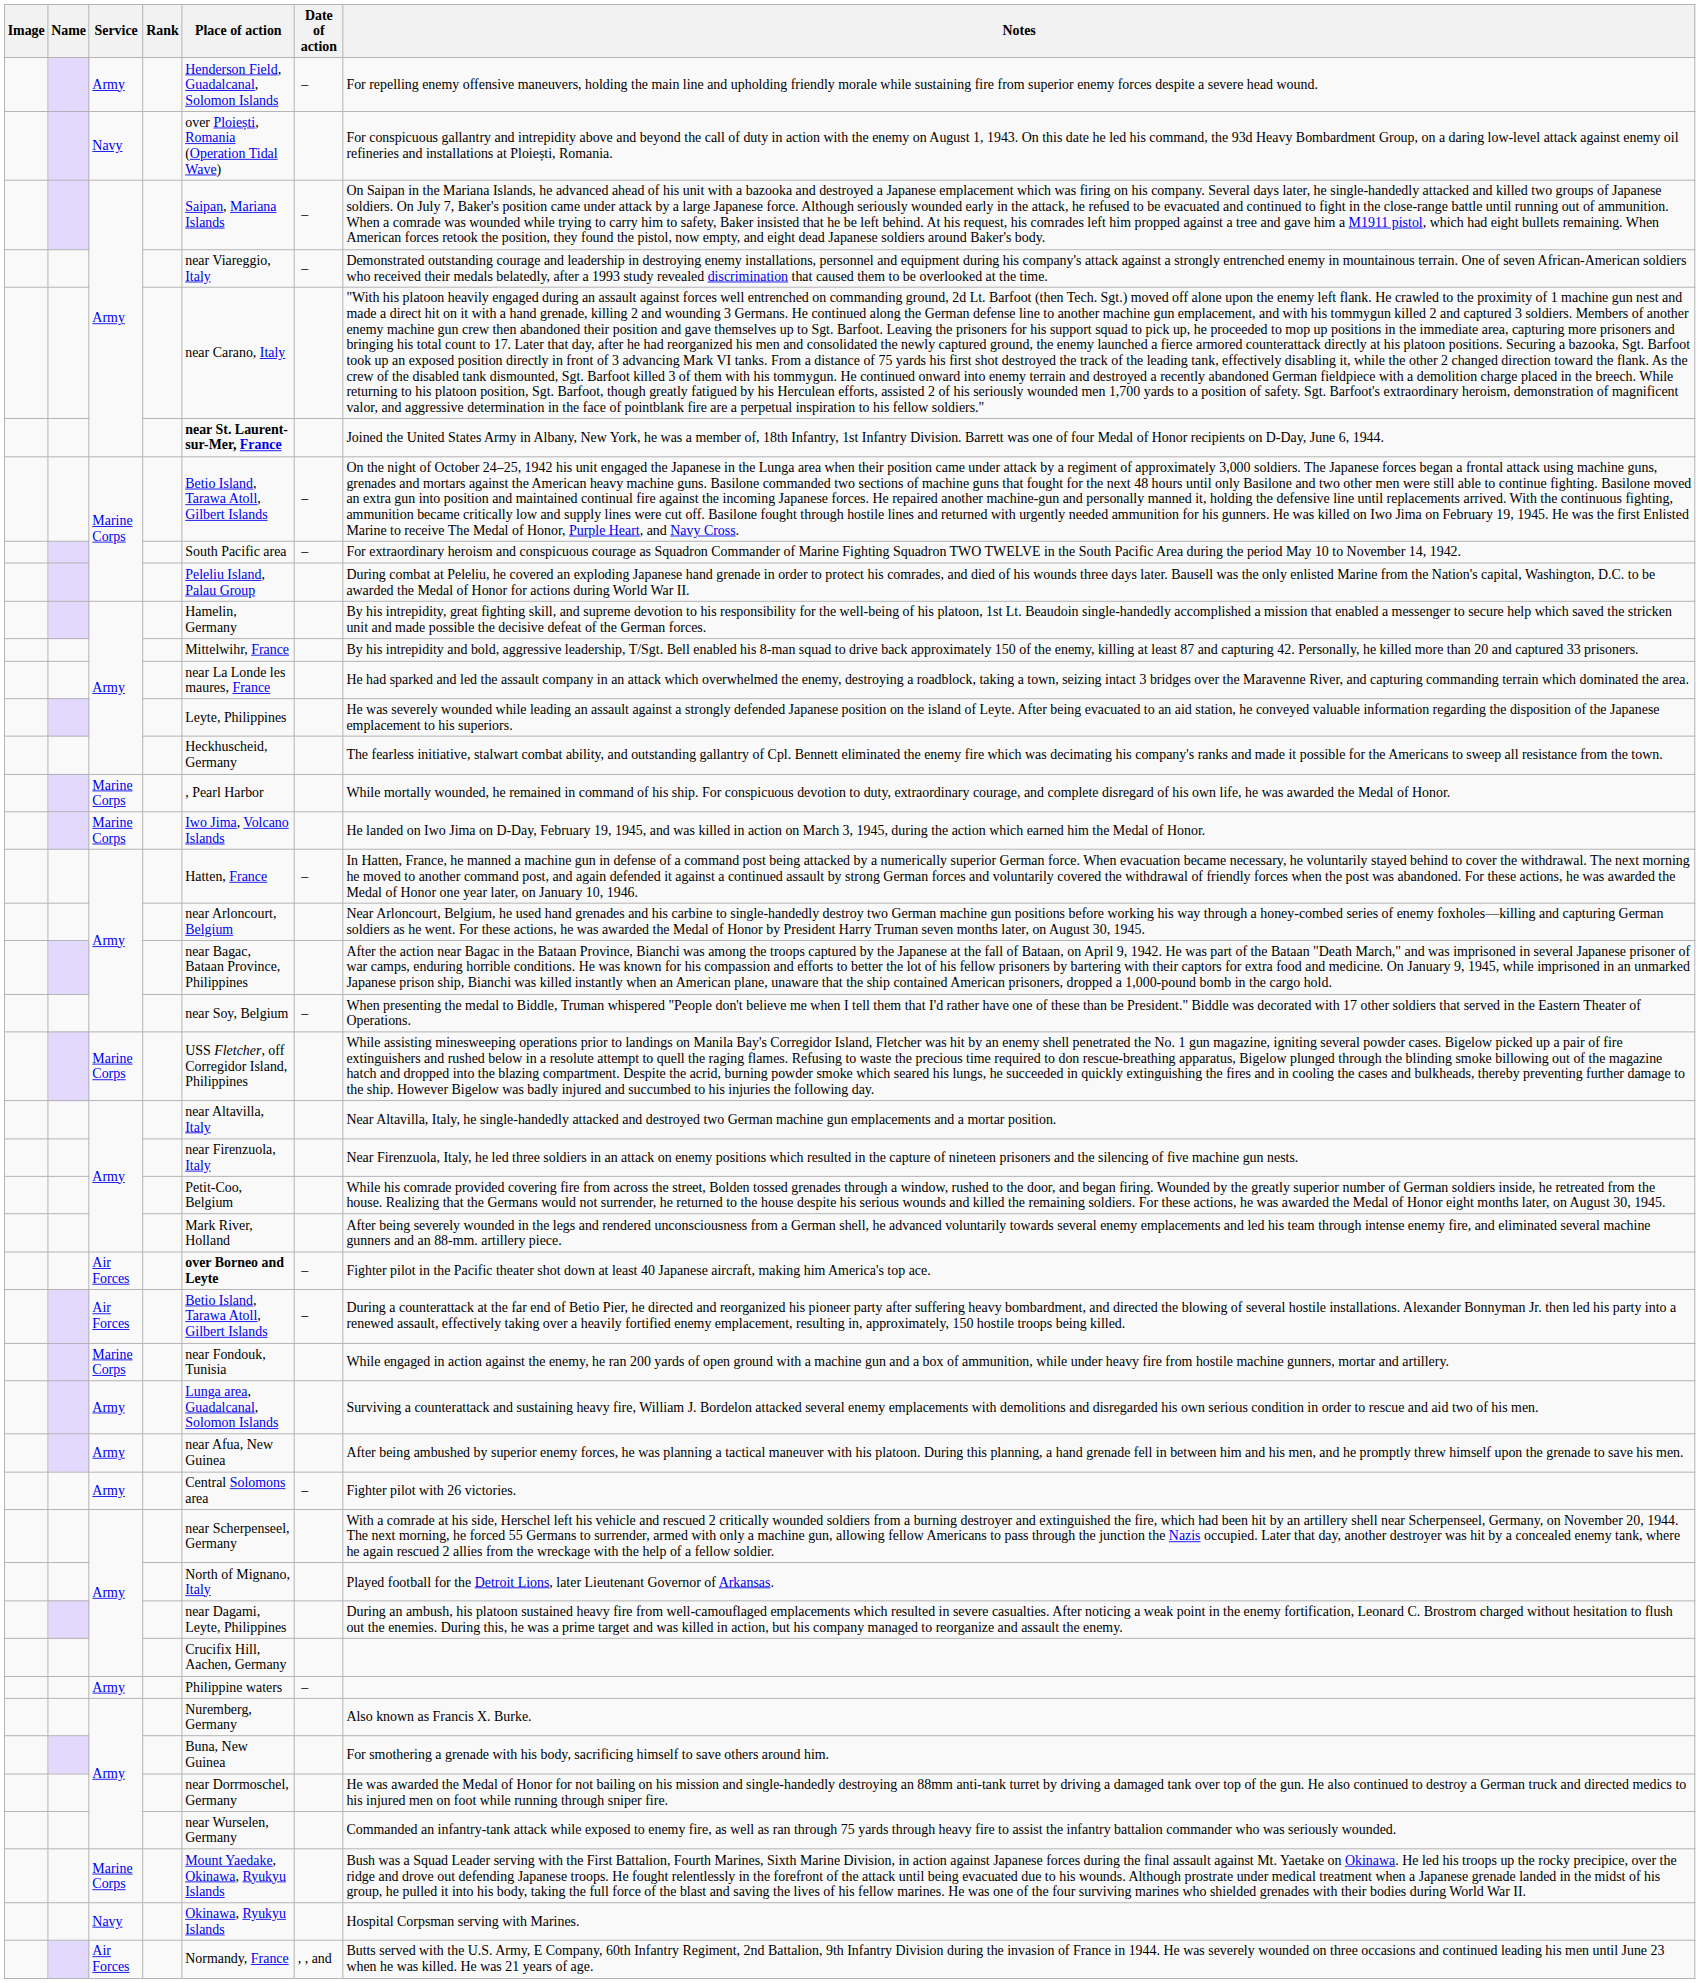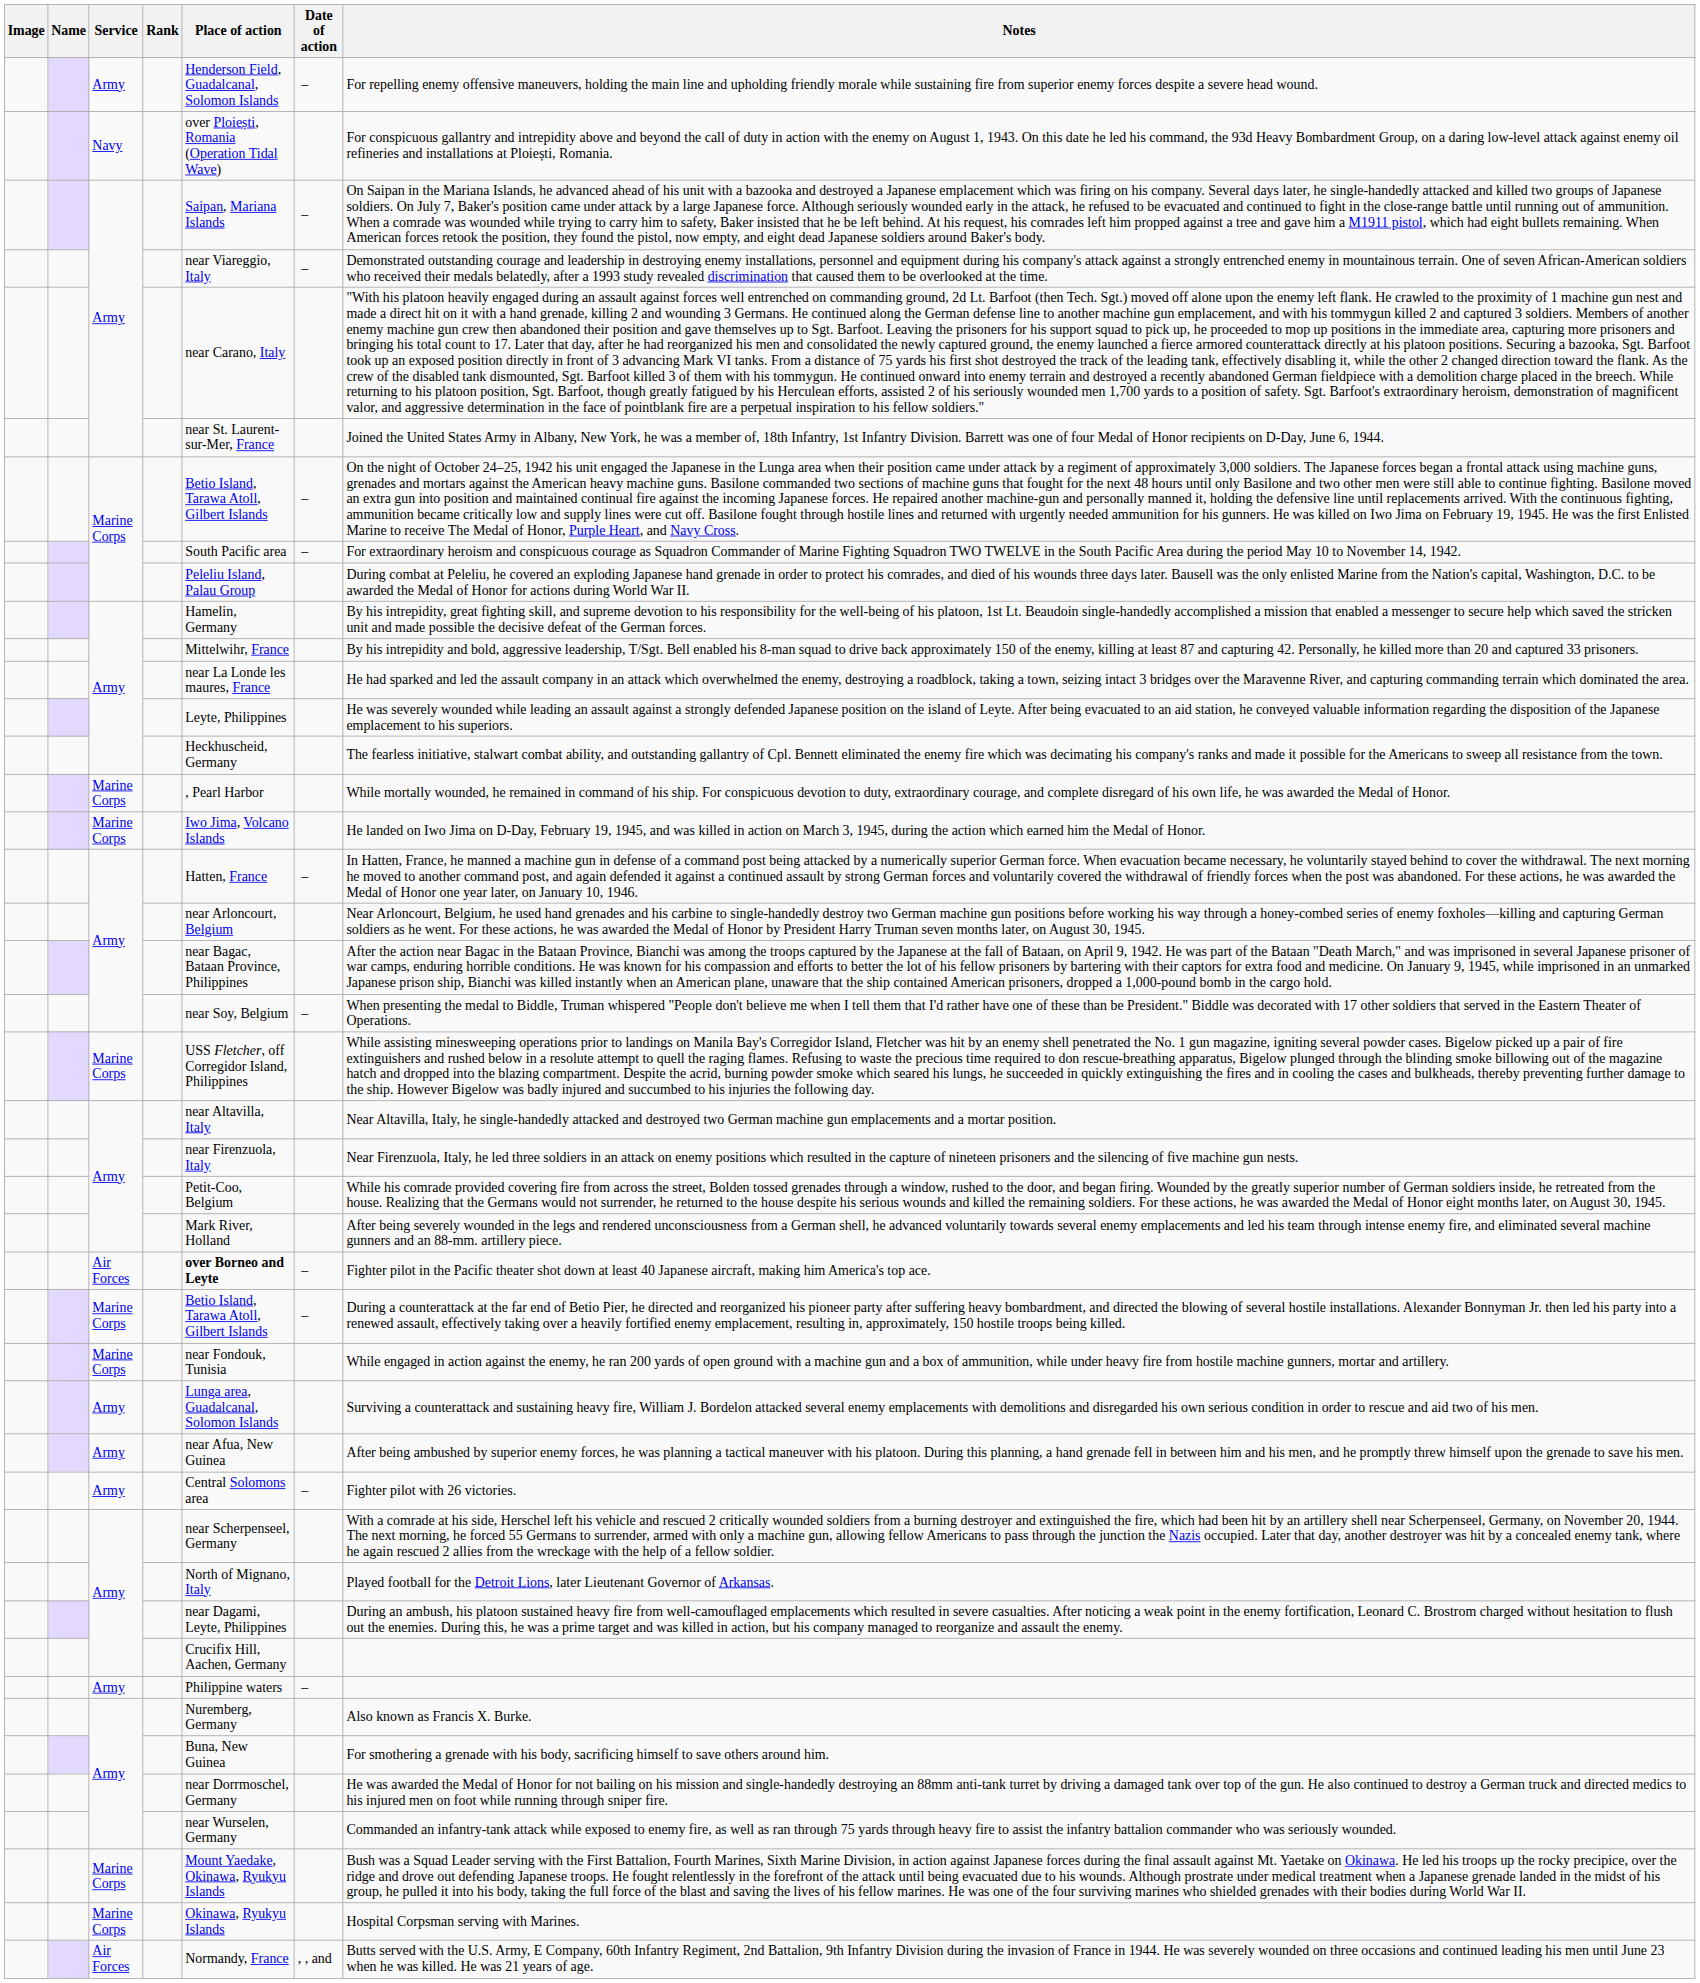(237, 437) bold -> (232, 437) normal
(111, 1316) Air Forces -> (112, 1316) Marine Corps
(107, 1921) Navy -> (112, 1921) Marine Corps
